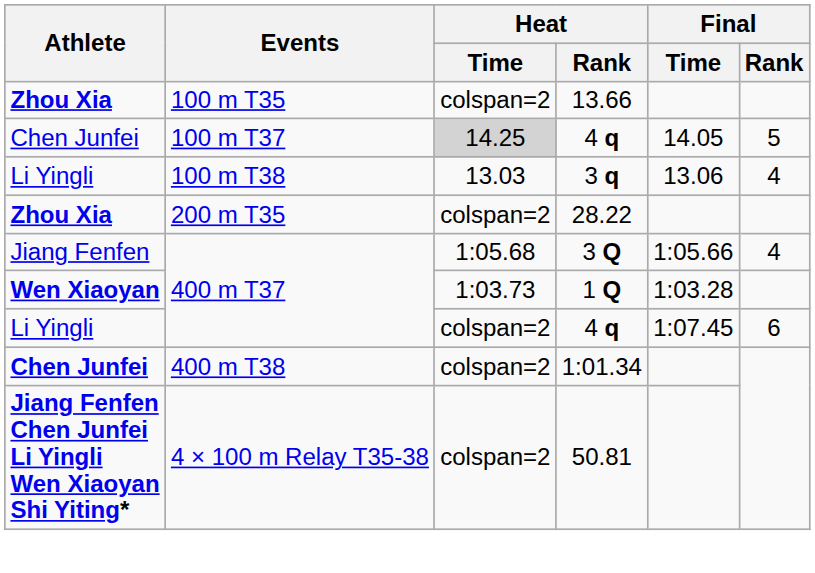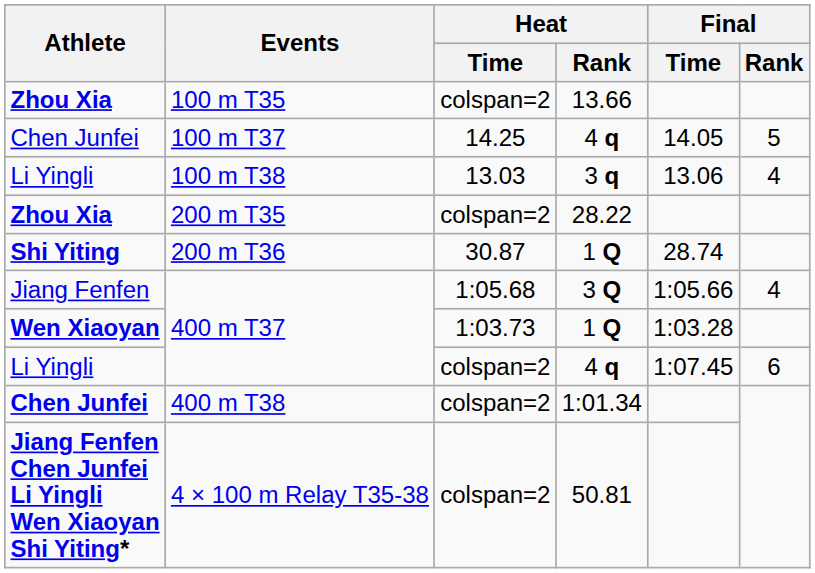(495, 138) lightgrey background -> (495, 138) no background
+ row: (228, 252)
